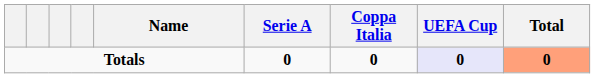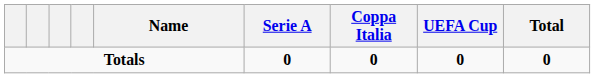(460, 60) lavender background -> (460, 60) no background
(547, 60) lightsalmon background -> (547, 60) no background
